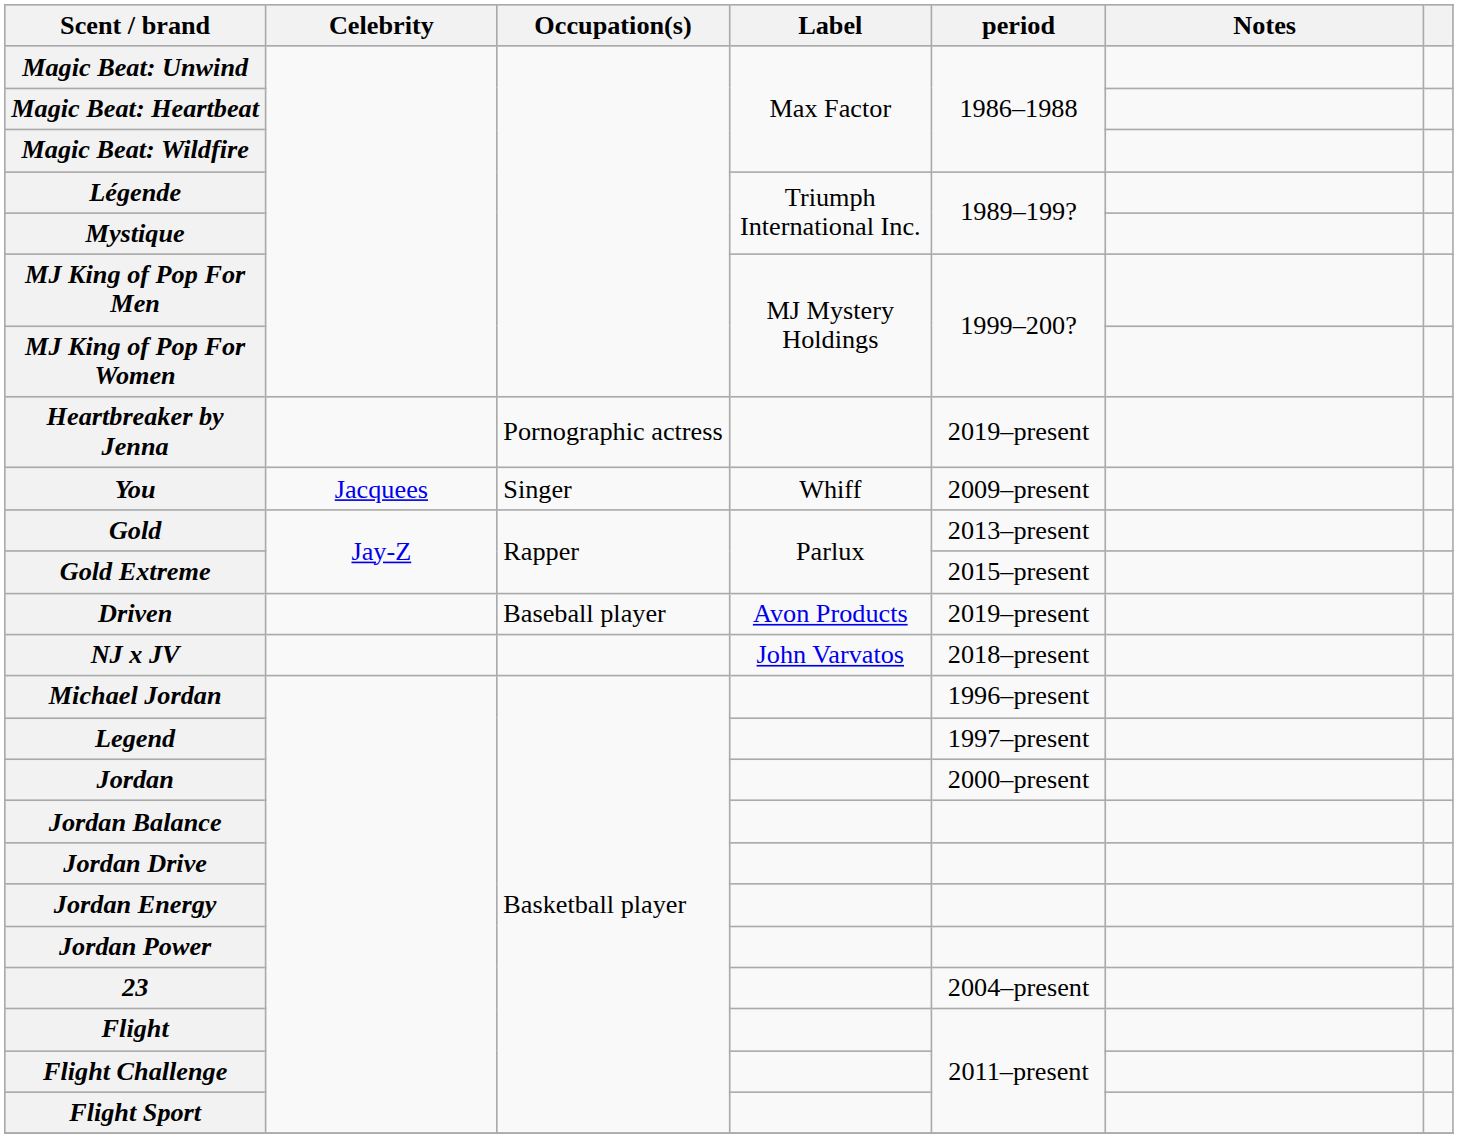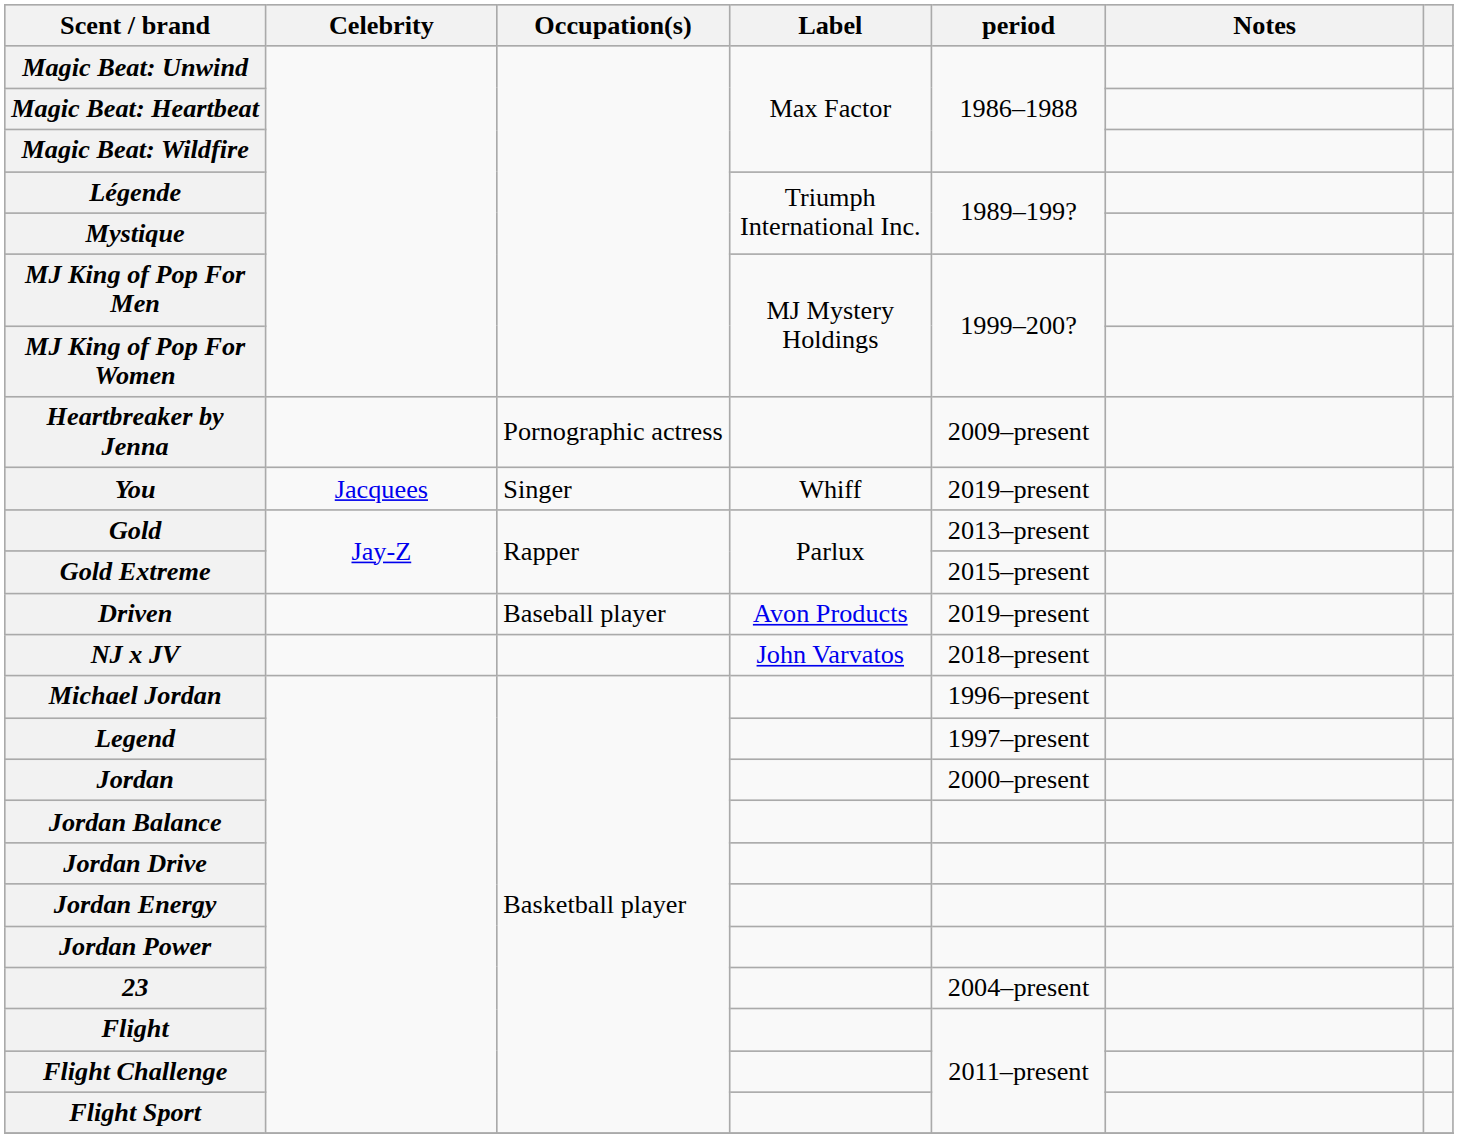(1019, 432) 2019–present -> (1019, 432) 2009–present
(1019, 488) 2009–present -> (1019, 488) 2019–present
